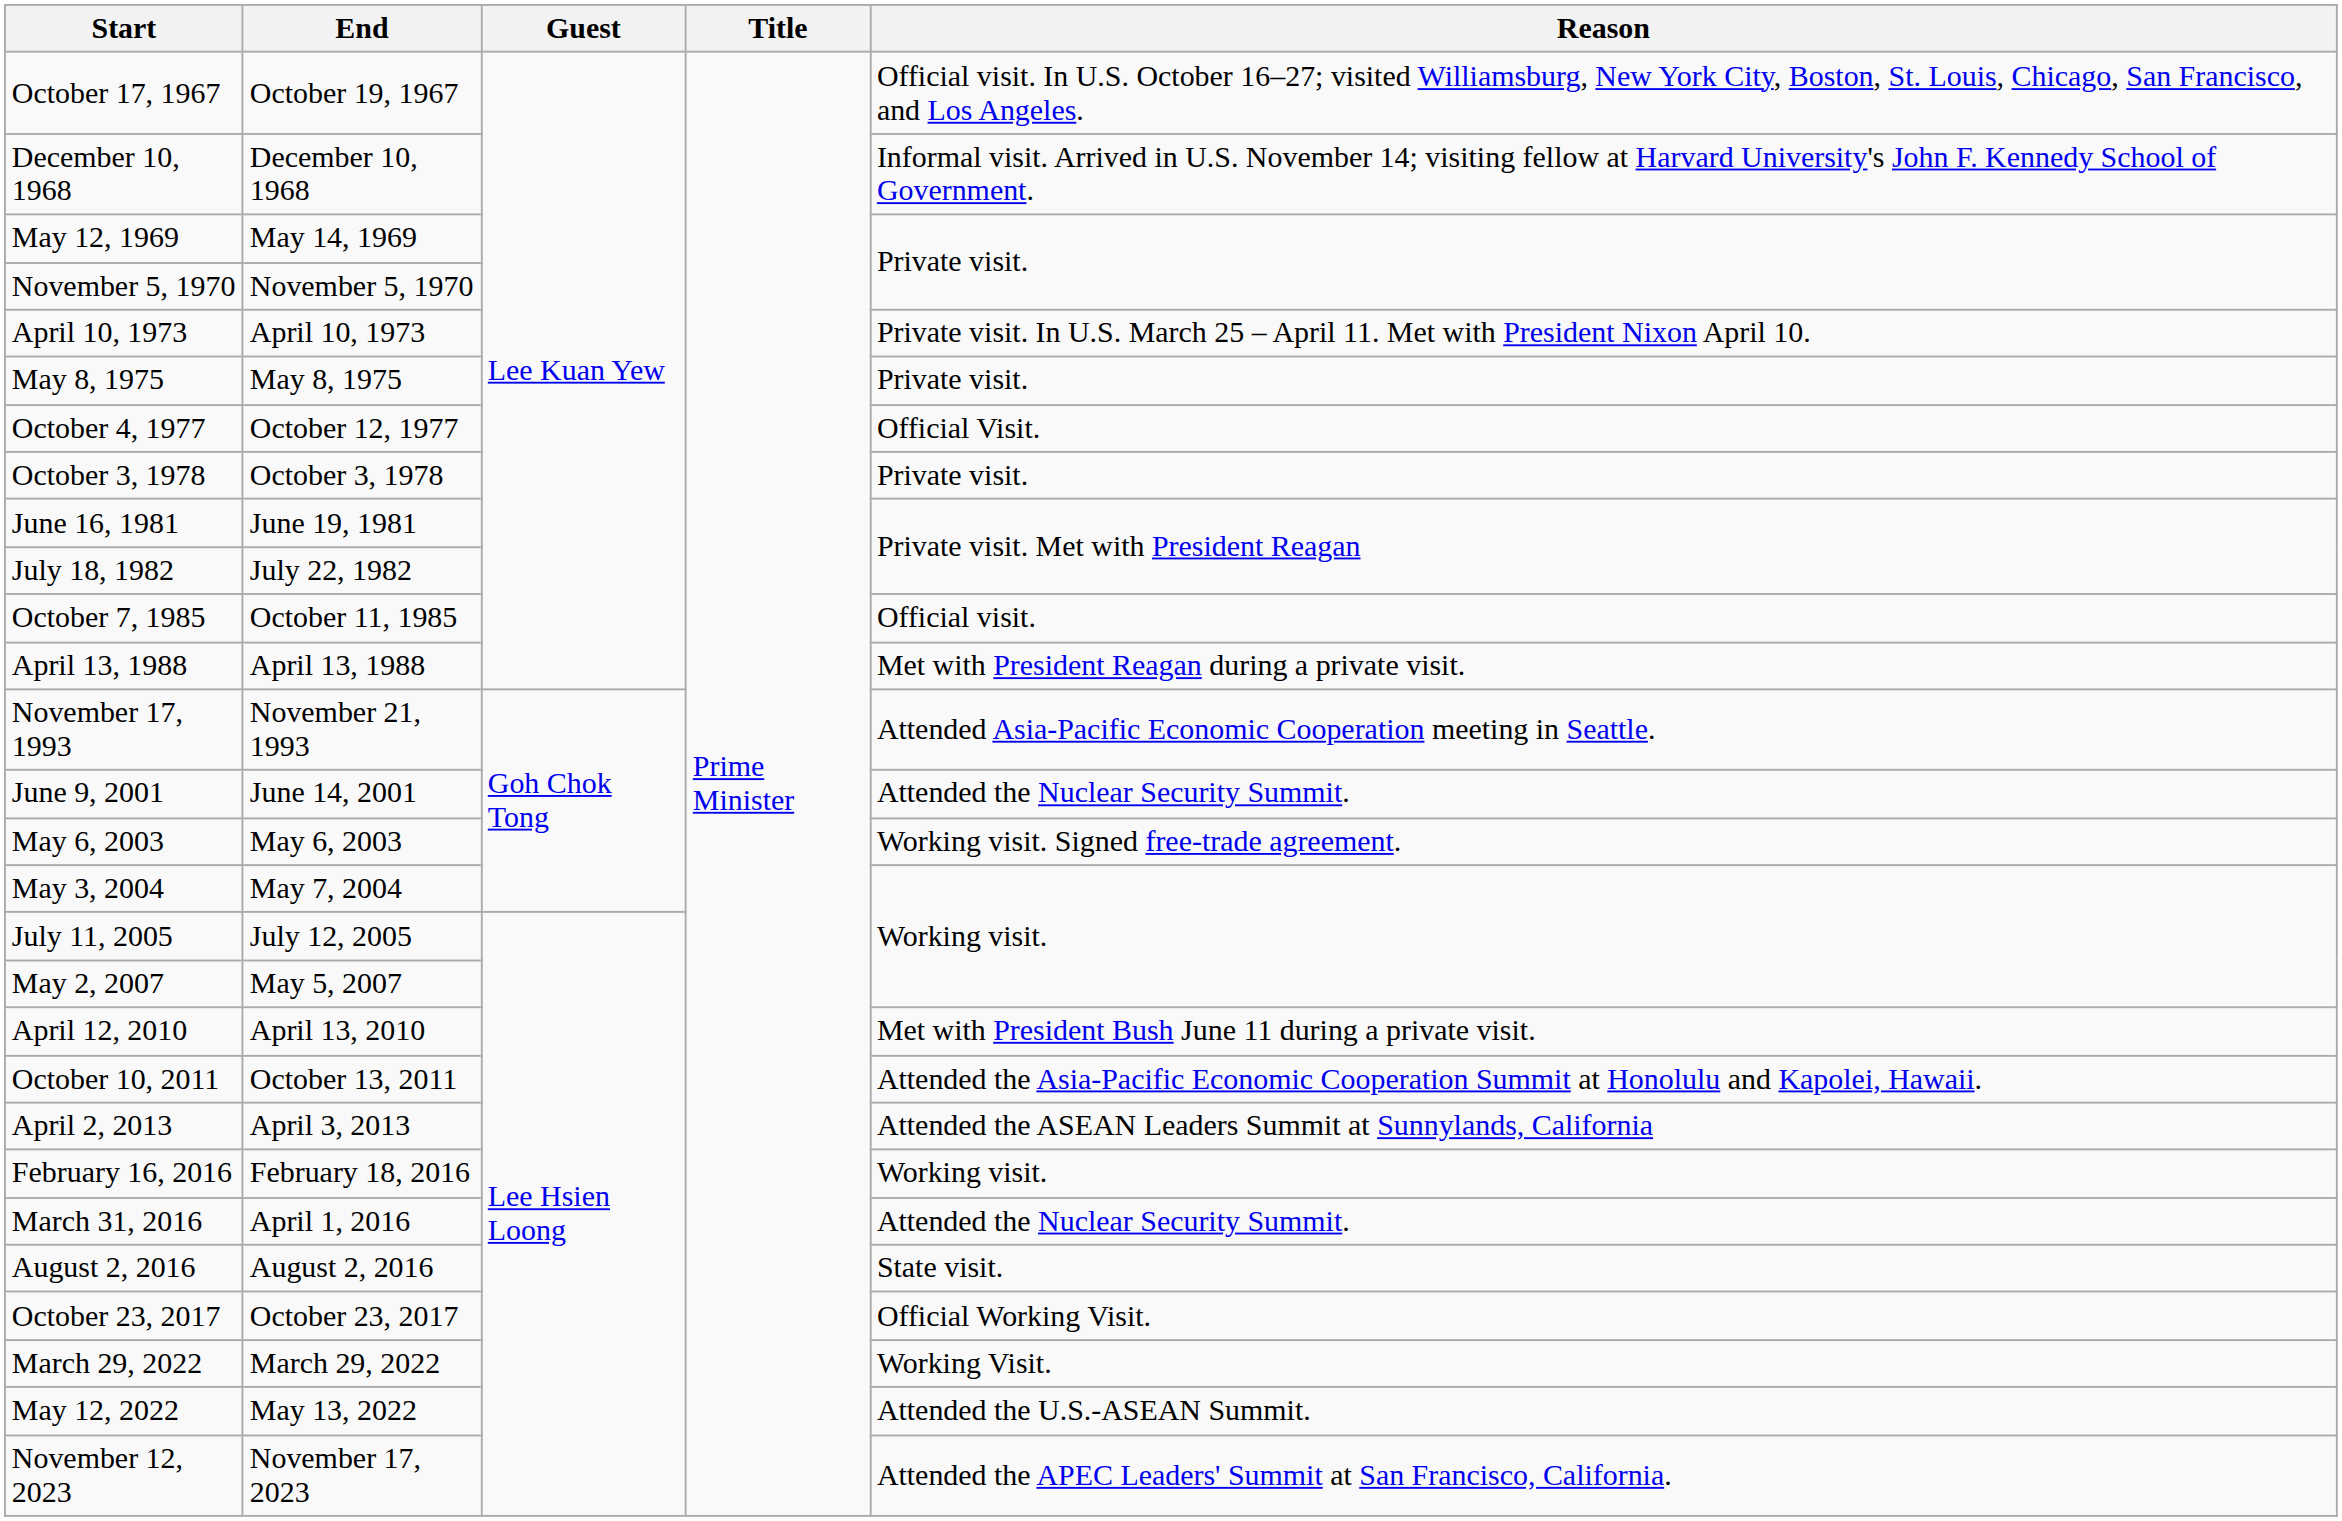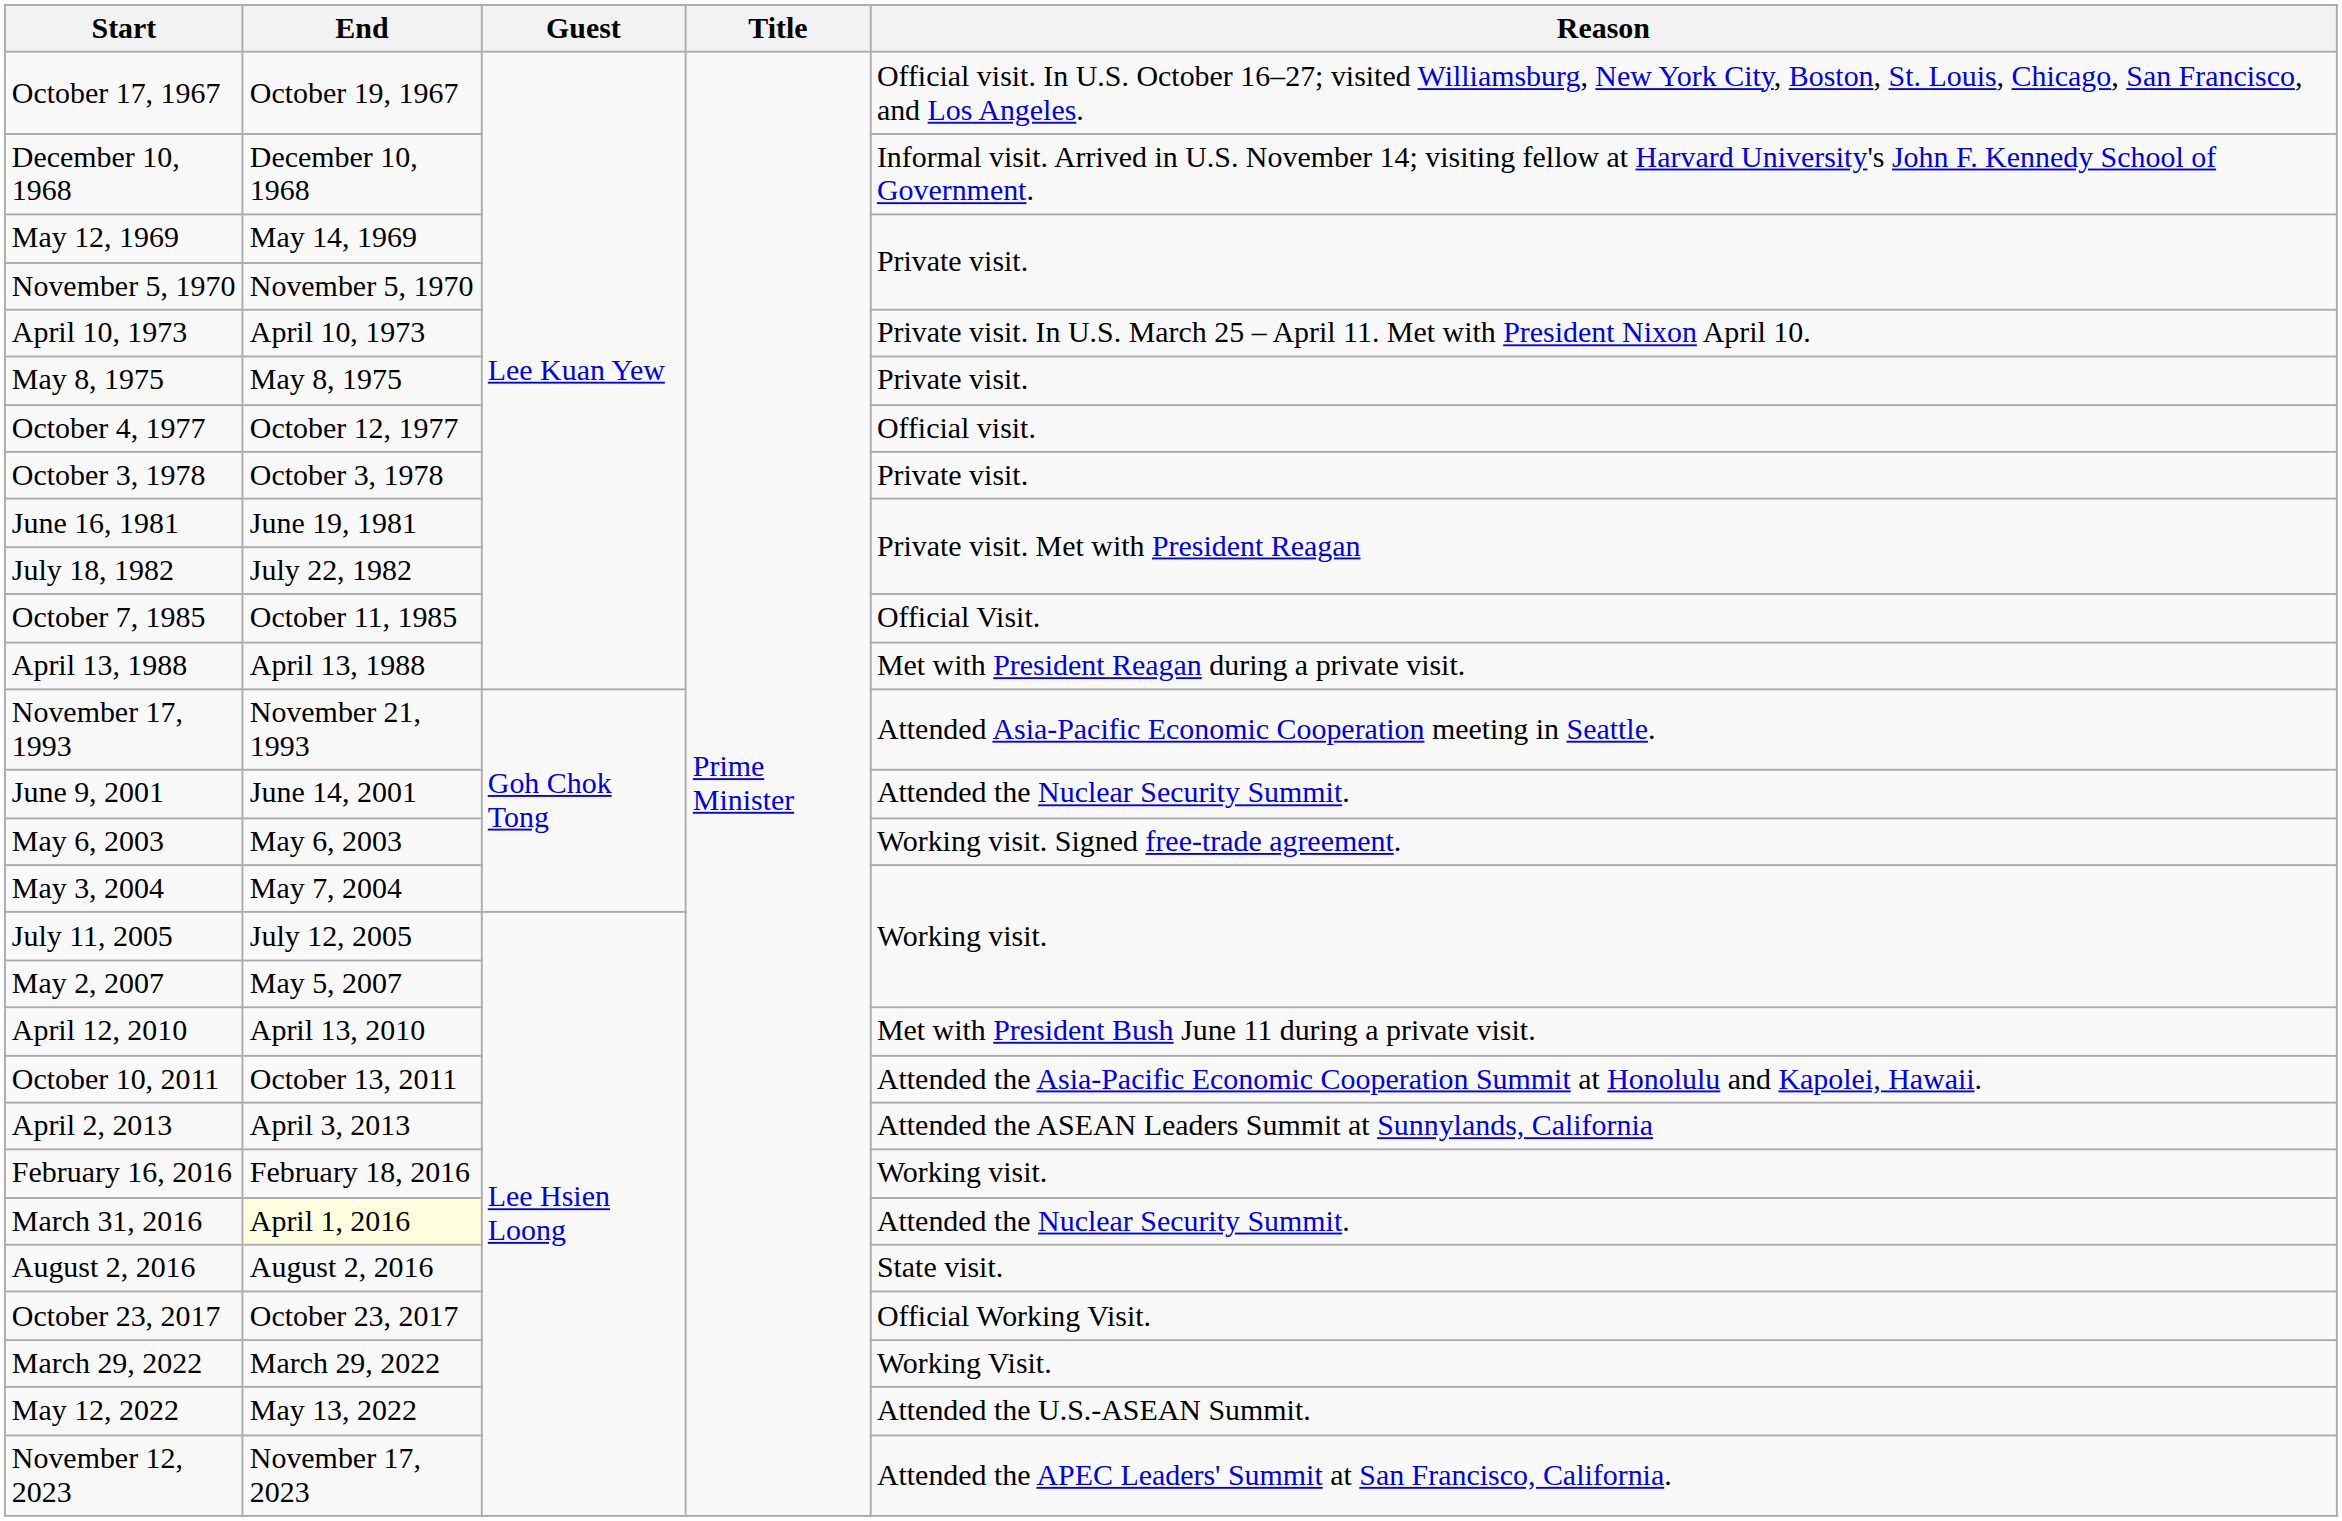(959, 427) Official Visit. -> (956, 427) Official visit.
(956, 617) Official visit. -> (959, 617) Official Visit.
(330, 1220) no background -> (330, 1220) lightyellow background
